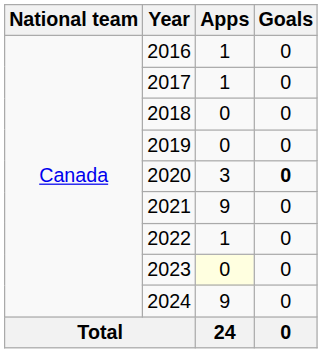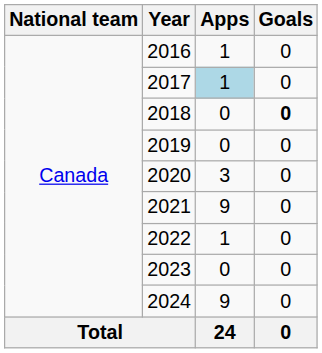(225, 82) no background -> (225, 82) lightblue background
(286, 113) normal -> (286, 113) bold
(286, 176) bold -> (286, 176) normal
(225, 269) lightyellow background -> (225, 269) no background
